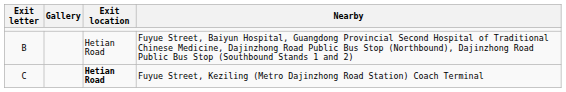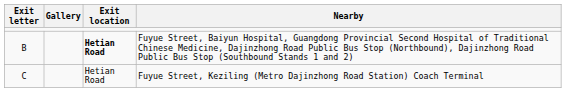(100, 48) normal -> (100, 48) bold
(100, 76) bold -> (100, 76) normal
